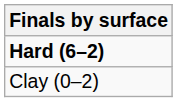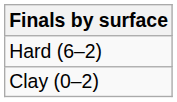(57, 51) bold -> (56, 51) normal
